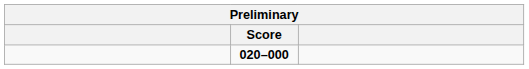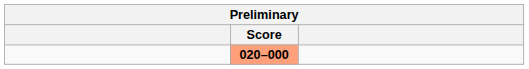(264, 55) no background -> (264, 55) lightsalmon background
